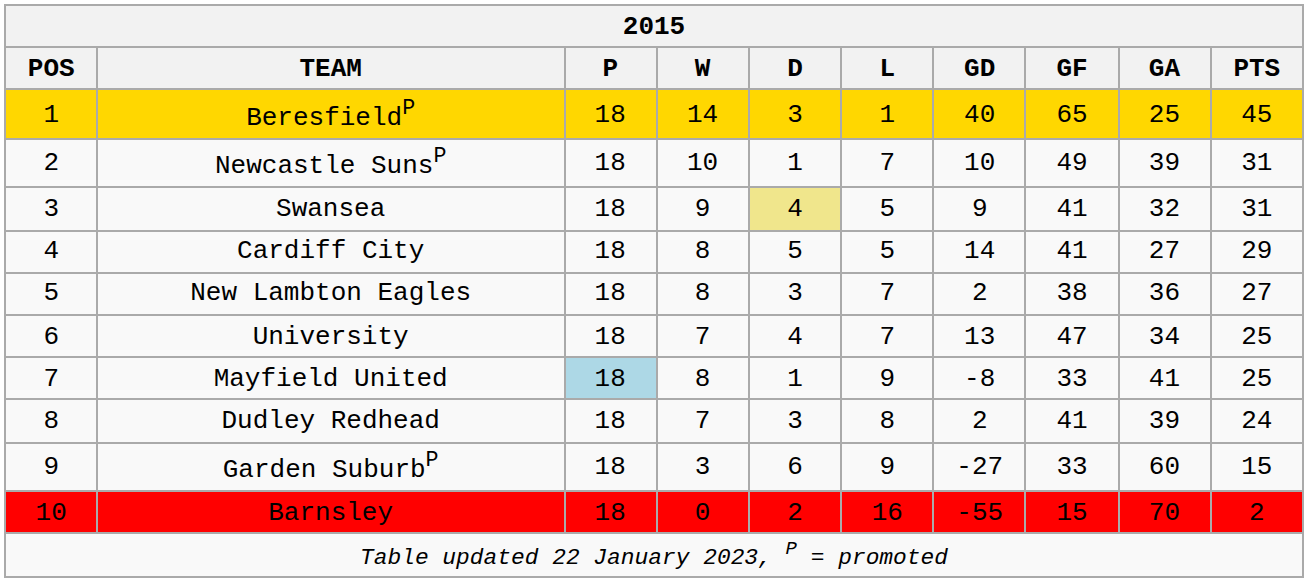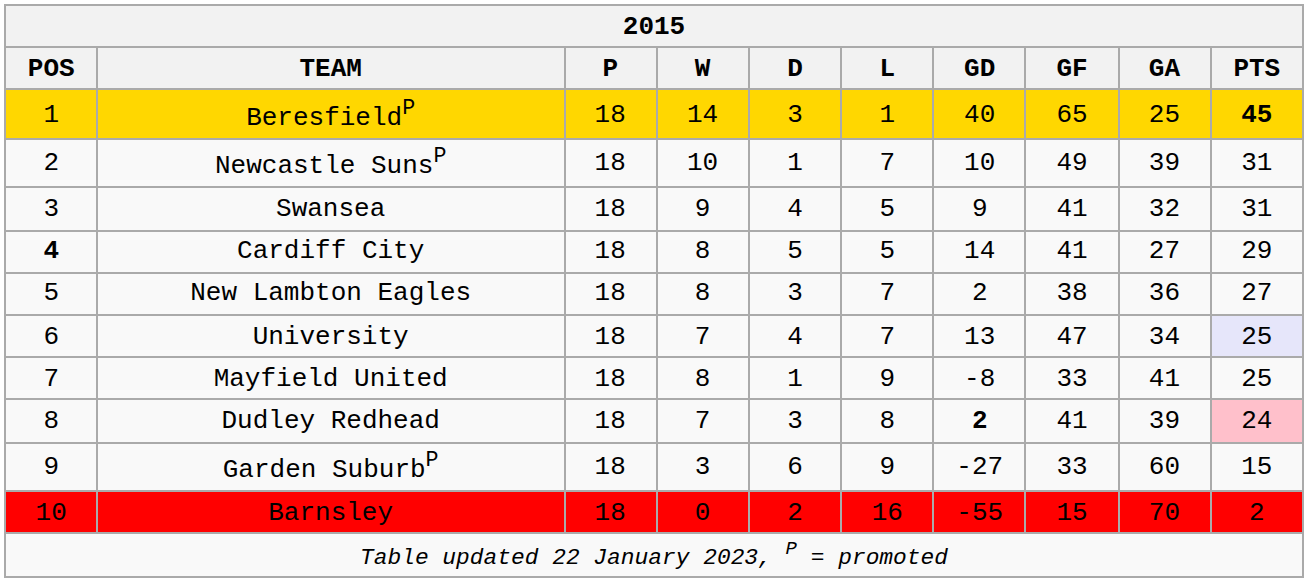(1257, 114) normal -> (1257, 114) bold
(795, 209) khaki background -> (795, 209) no background
(51, 251) normal -> (51, 251) bold
(1257, 336) no background -> (1257, 336) lavender background
(610, 378) lightblue background -> (610, 378) no background
(980, 421) normal -> (980, 421) bold
(1257, 421) no background -> (1257, 421) pink background
